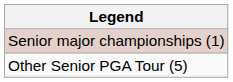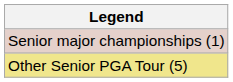(98, 65) no background -> (98, 65) khaki background
